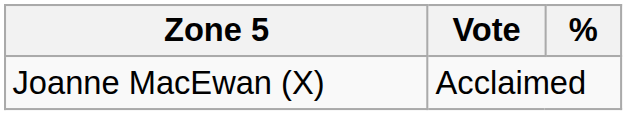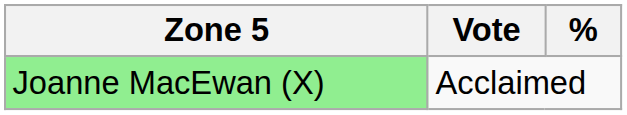(169, 82) no background -> (169, 82) lightgreen background
